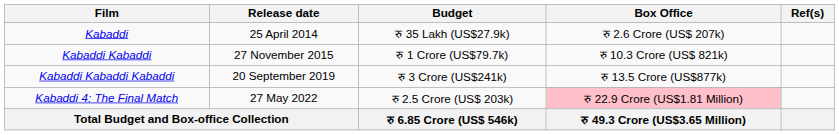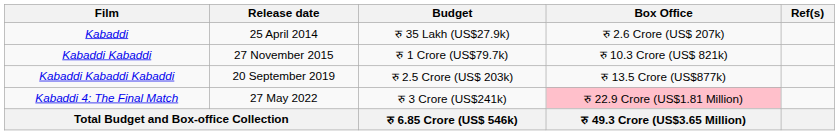(452, 77) रु 3 Crore (US$241k) -> (452, 77) रु 2.5 Crore (US$ 203k)
(452, 98) रु 2.5 Crore (US$ 203k) -> (452, 98) रु 3 Crore (US$241k)
